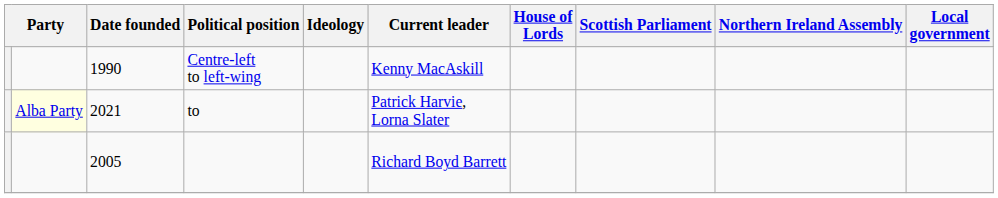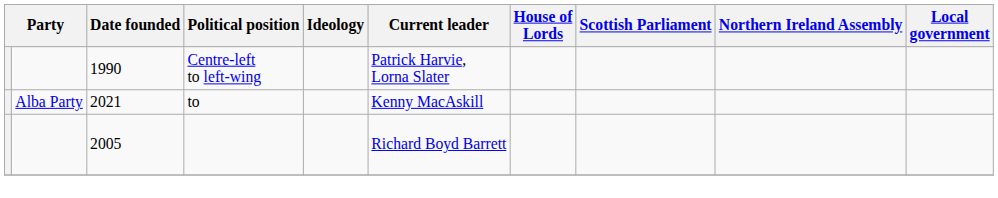(427, 68) Kenny MacAskill -> (419, 68) Patrick Harvie, Lorna Slater
(49, 110) lightyellow background -> (49, 101) no background
(419, 110) Patrick Harvie, Lorna Slater -> (427, 101) Kenny MacAskill
